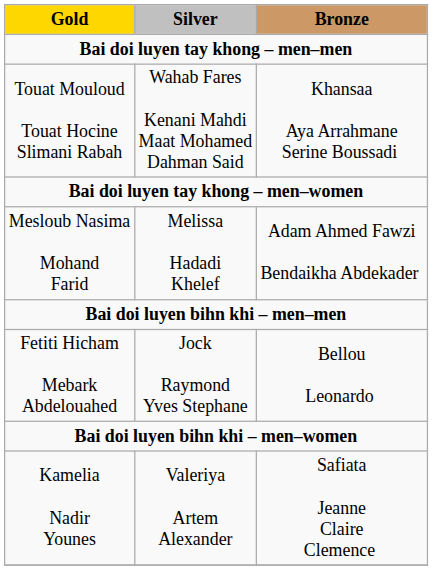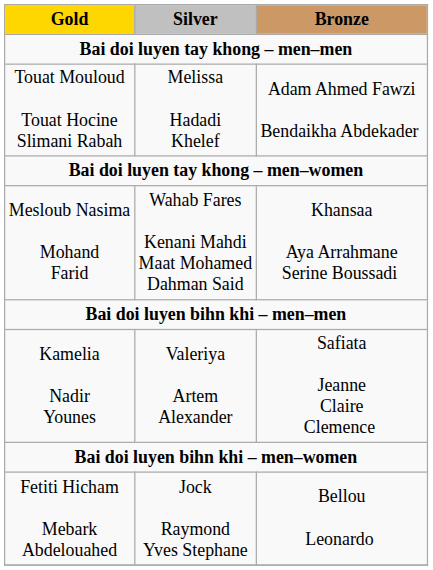(195, 120) Wahab Fares Kenani Mahdi Maat Mohamed Dahman Said -> (195, 110) Melissa Hadadi Khelef
(342, 120) Khansaa Aya Arrahmane Serine Boussadi -> (342, 110) Adam Ahmed Fawzi Bendaikha Abdekader
(195, 253) Melissa Hadadi Khelef -> (195, 242) Wahab Fares Kenani Mahdi Maat Mohamed Dahman Said
(342, 253) Adam Ahmed Fawzi Bendaikha Abdekader -> (342, 242) Khansaa Aya Arrahmane Serine Boussadi
rows swapped: (70, 375) <-> (70, 508)
